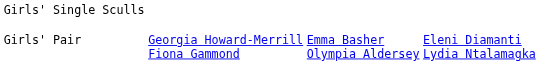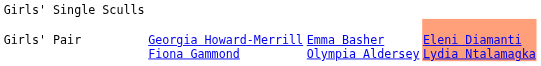(479, 47) no background -> (479, 47) lightsalmon background
